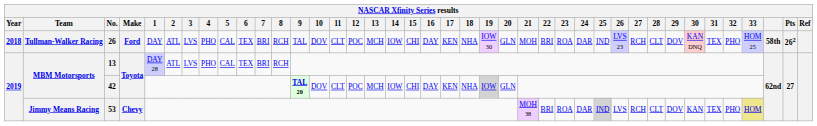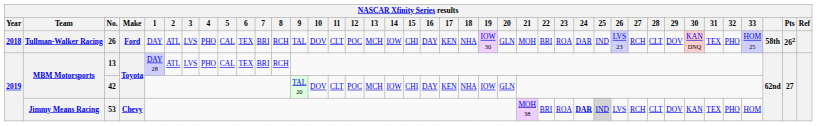(300, 87) bold -> (299, 86) normal
(489, 87) lightgrey background -> (488, 87) no background
(584, 109) normal -> (584, 109) bold
(753, 109) khaki background -> (752, 109) no background
